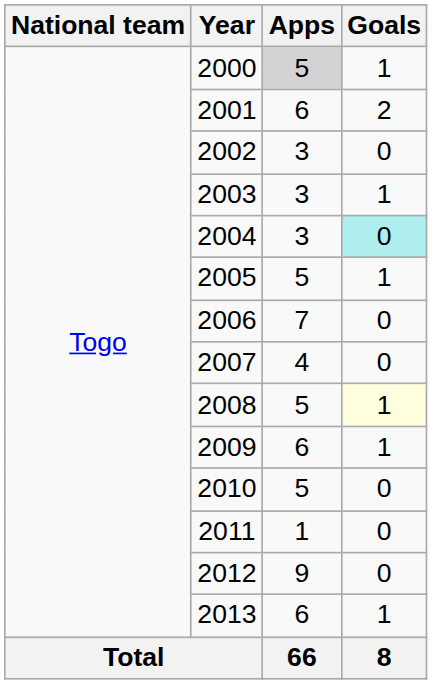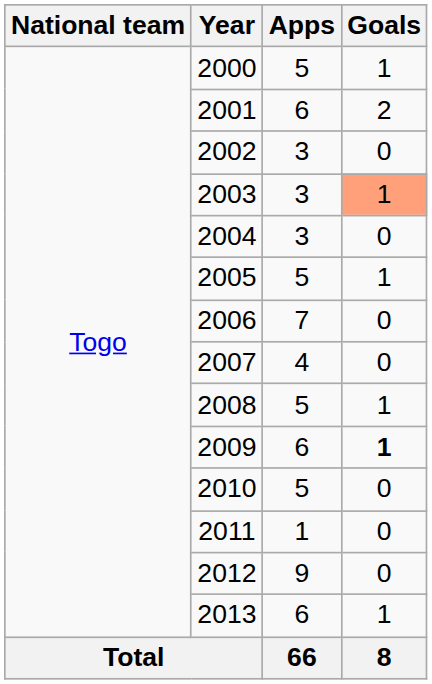(302, 67) lightgrey background -> (302, 67) no background
(384, 194) no background -> (384, 194) lightsalmon background
(384, 236) paleturquoise background -> (384, 236) no background
(384, 404) lightyellow background -> (384, 404) no background
(384, 446) normal -> (384, 446) bold
